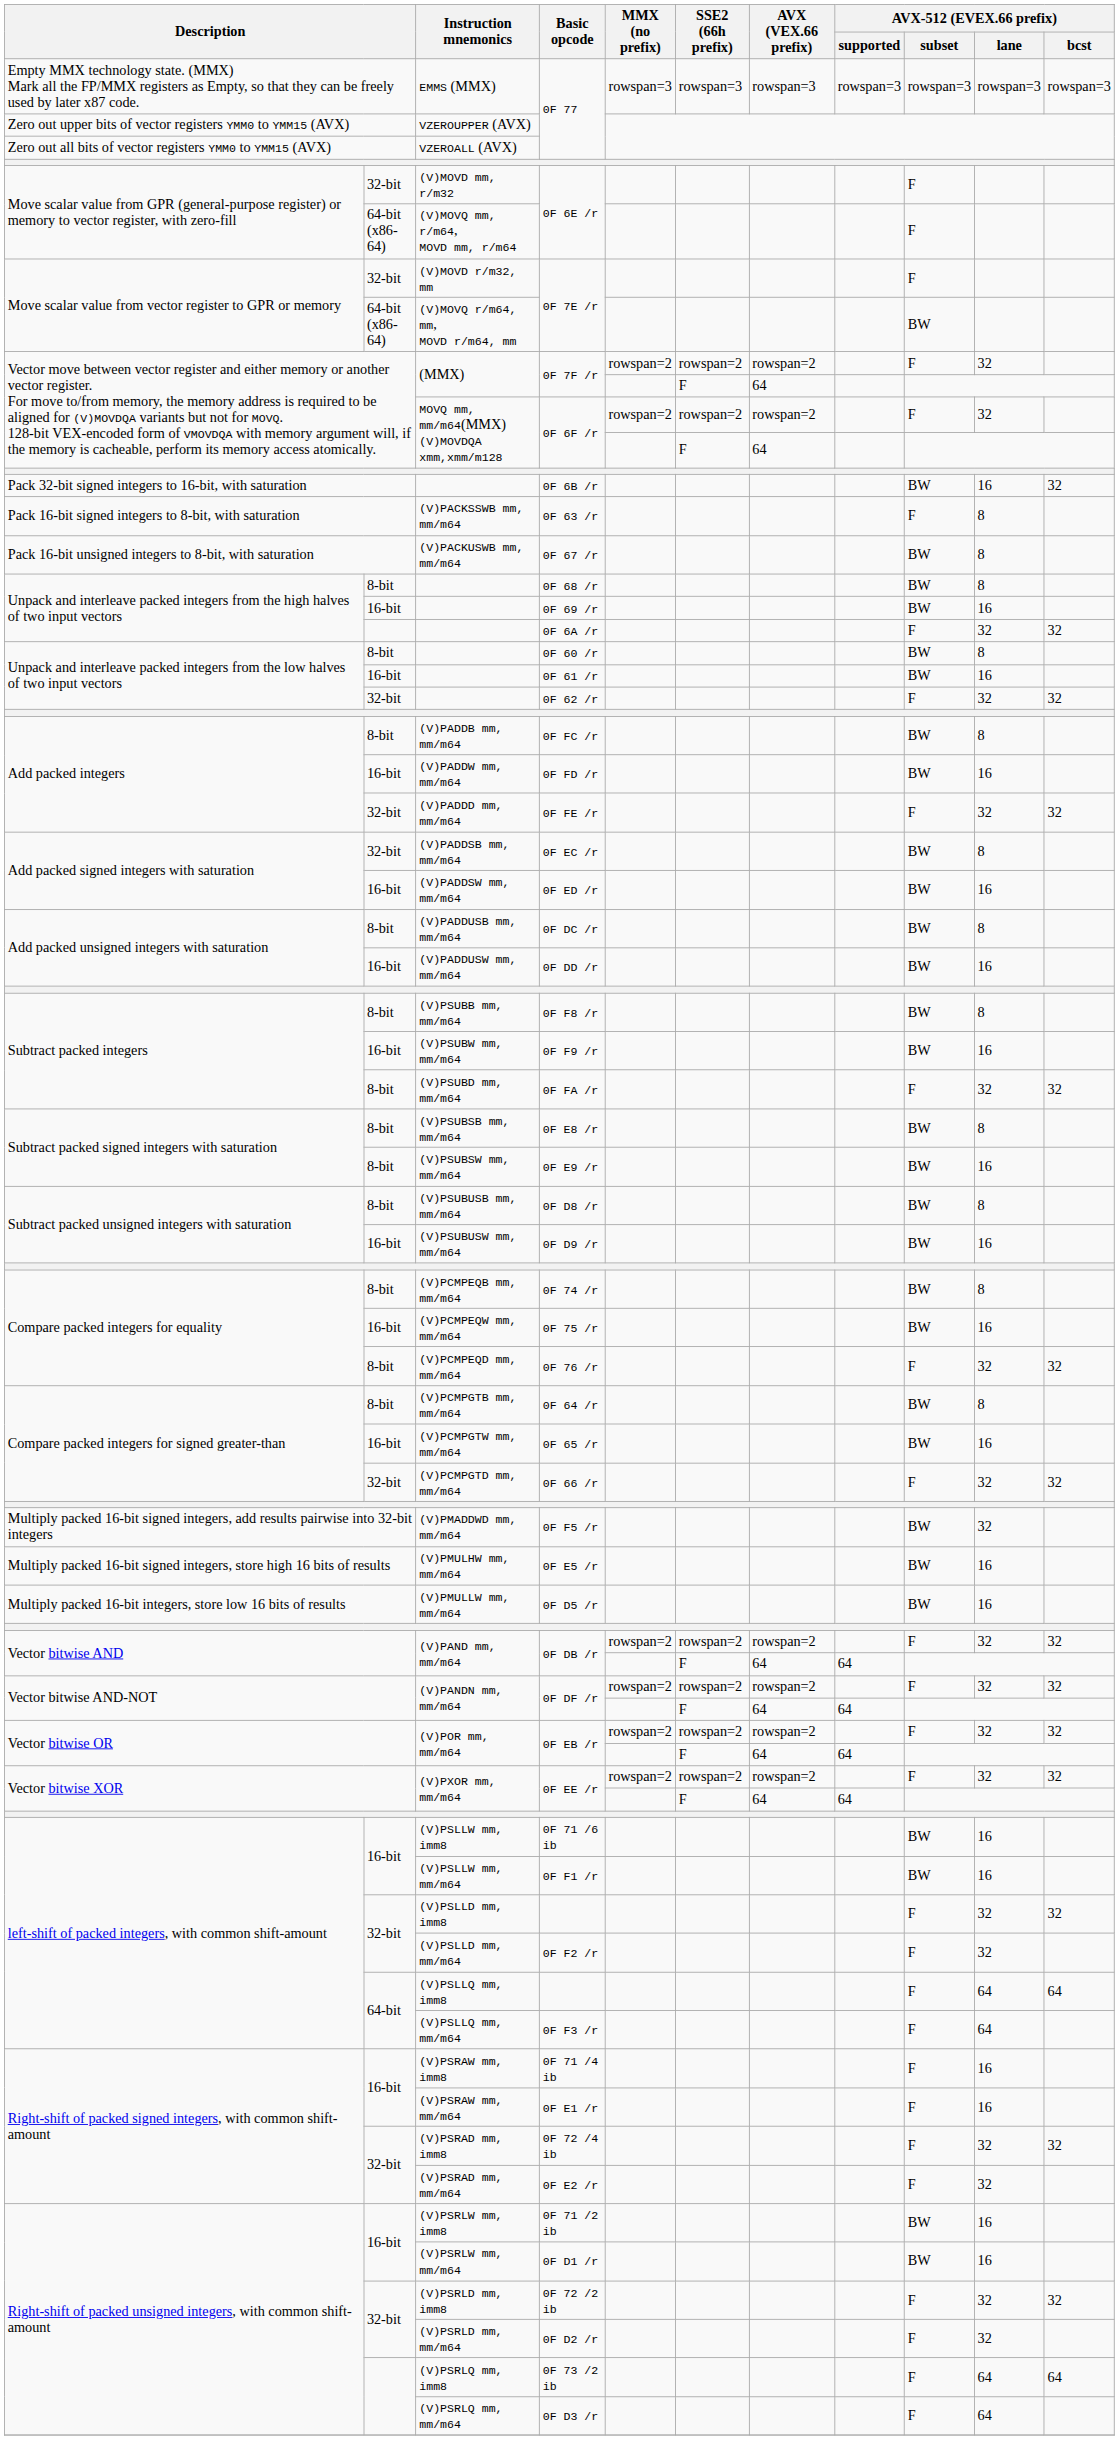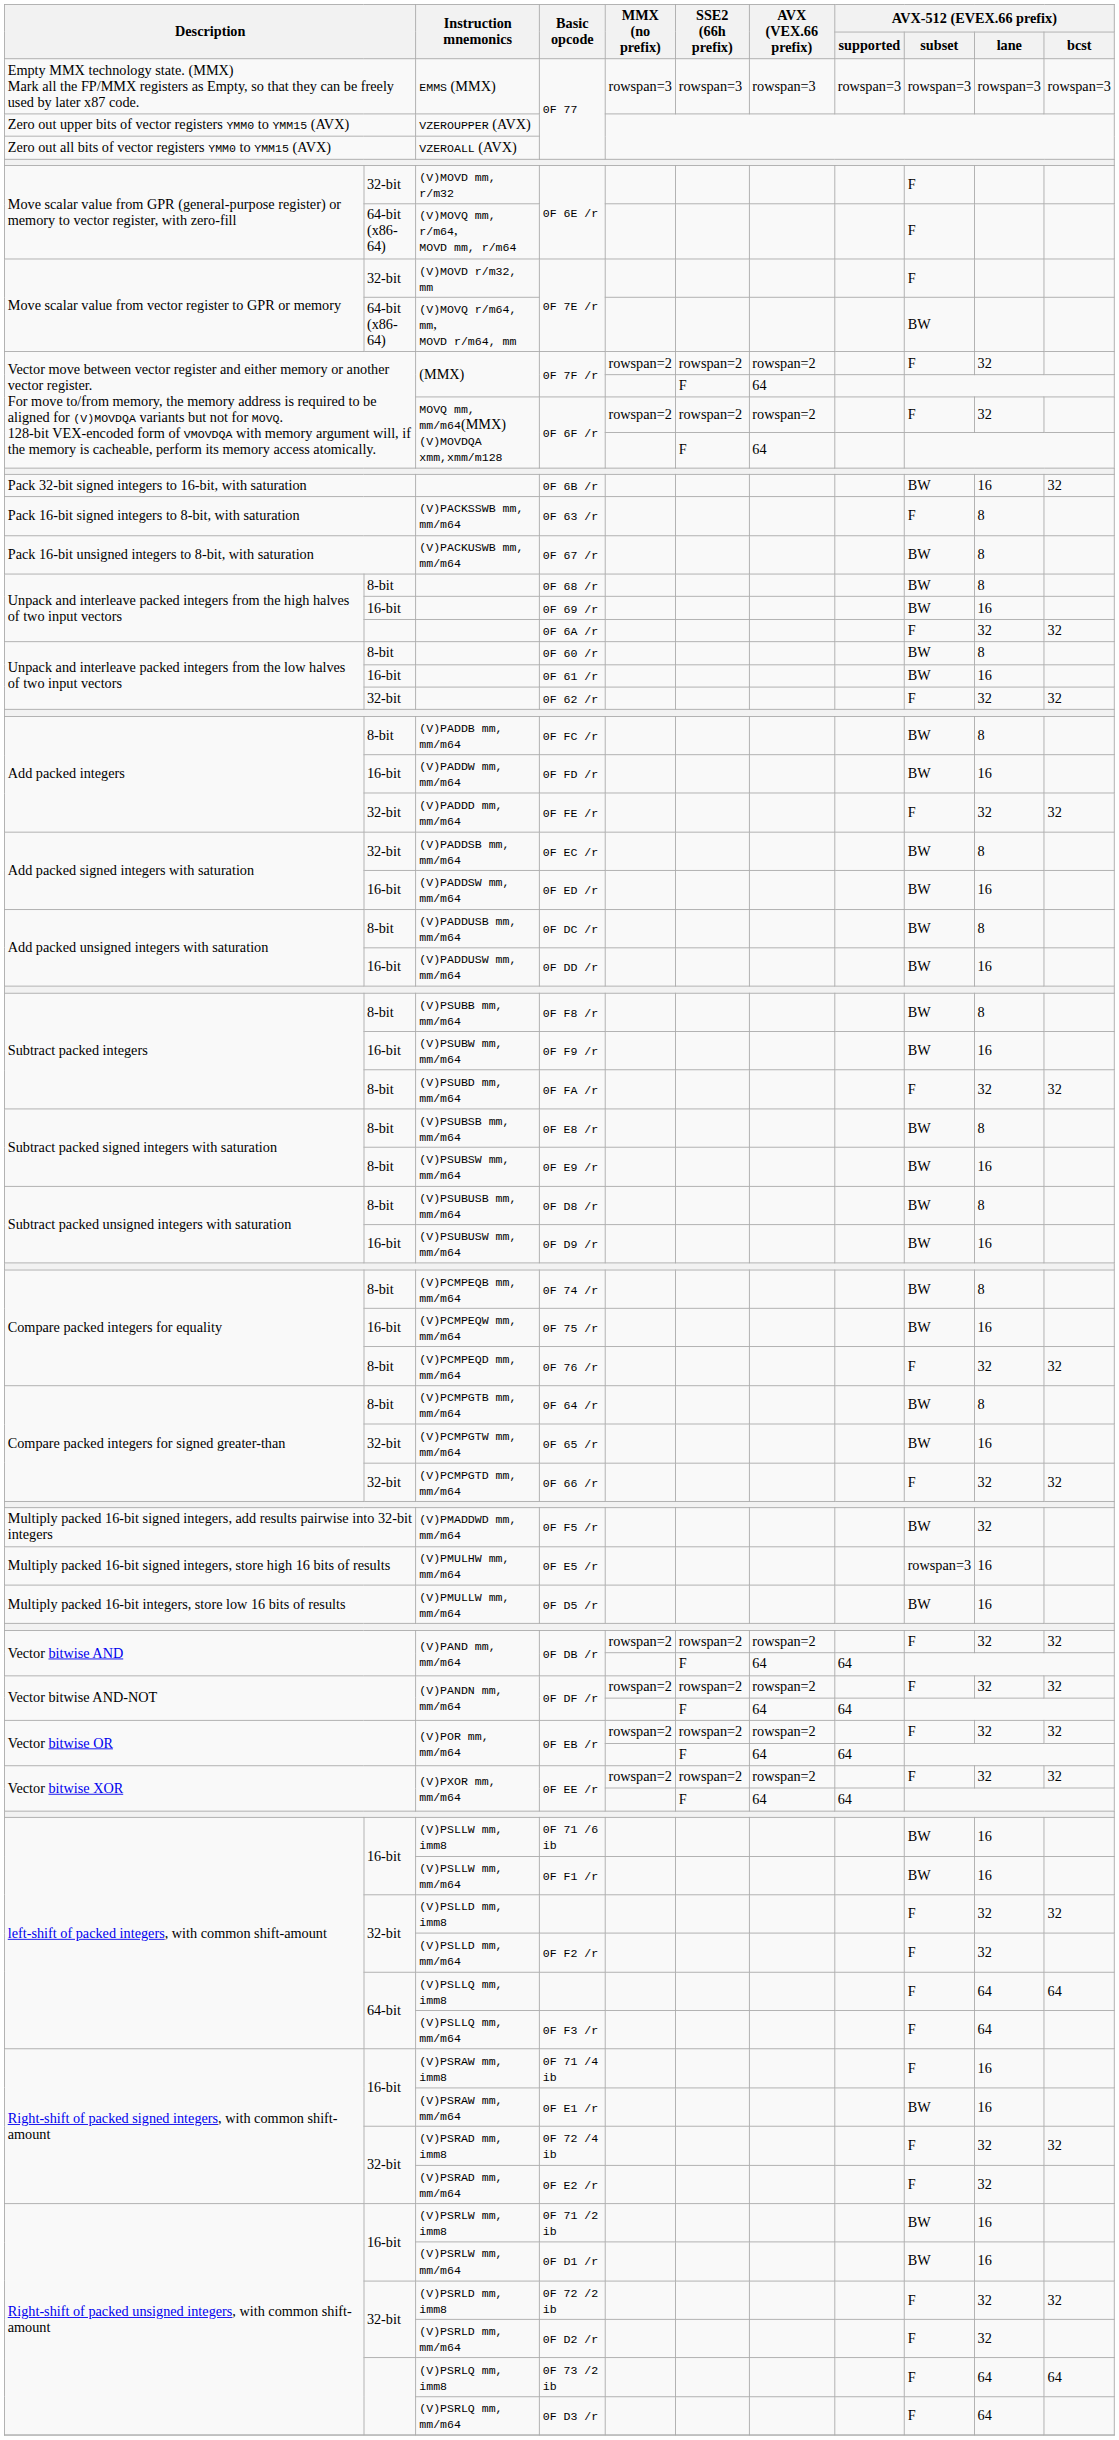(384, 1443) 16-bit -> (384, 1443) 32-bit
(919, 1565) BW -> (939, 1565) rowspan=3
(912, 2107) F -> (919, 2107) BW
